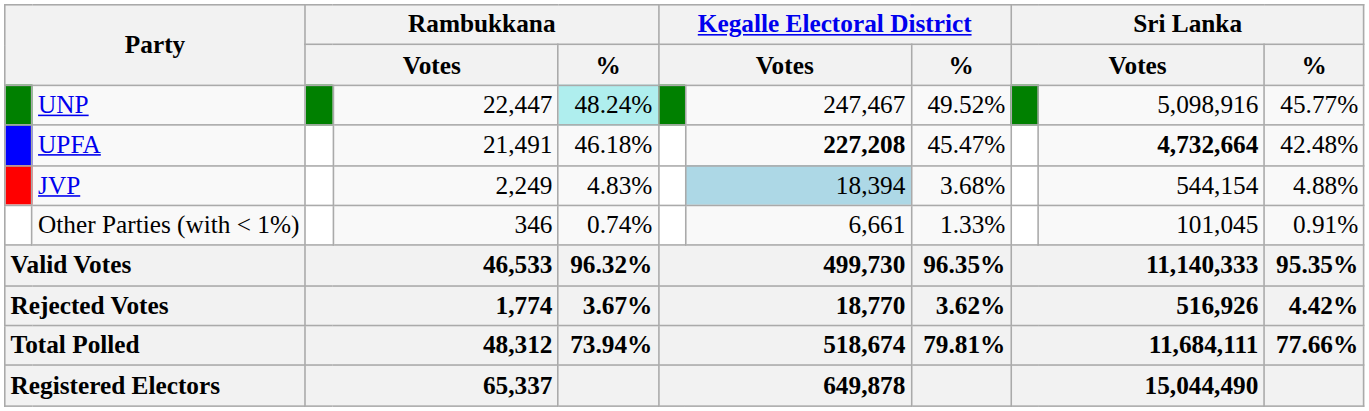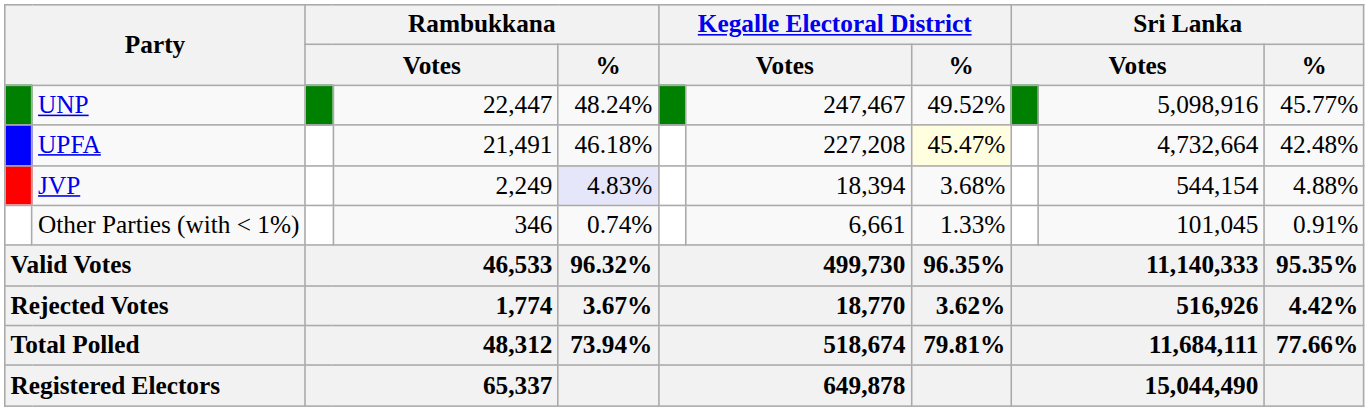(613, 104) paleturquoise background -> (613, 104) no background
(864, 144) bold -> (864, 144) normal
(966, 144) no background -> (966, 144) lightyellow background
(1208, 144) bold -> (1208, 144) normal
(620, 184) no background -> (620, 184) lavender background
(871, 184) lightblue background -> (871, 184) no background
